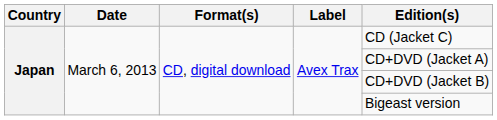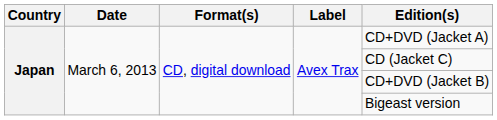(409, 37) CD (Jacket C) -> (427, 37) CD+DVD (Jacket A)
(427, 59) CD+DVD (Jacket A) -> (409, 59) CD (Jacket C)
